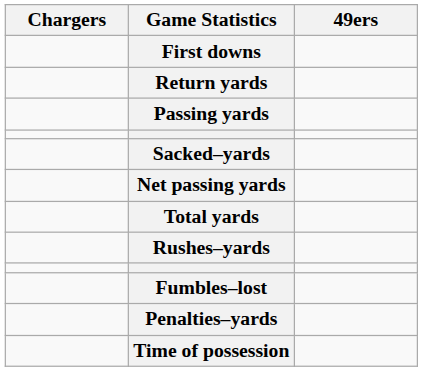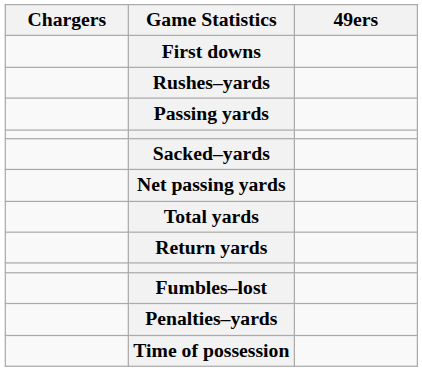rows swapped: (67, 248) <-> (67, 83)
